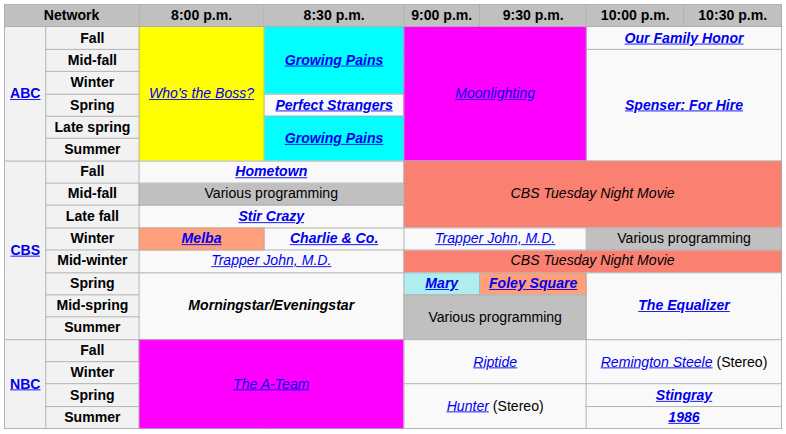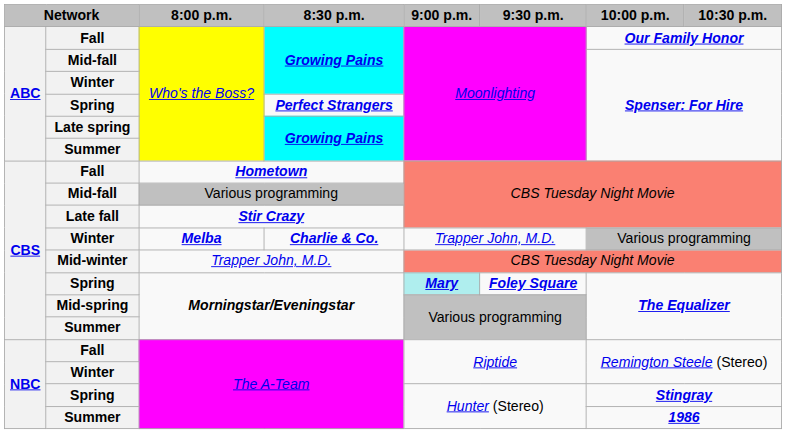(202, 238) lightsalmon background -> (202, 238) no background
(533, 283) lightsalmon background -> (533, 283) no background
